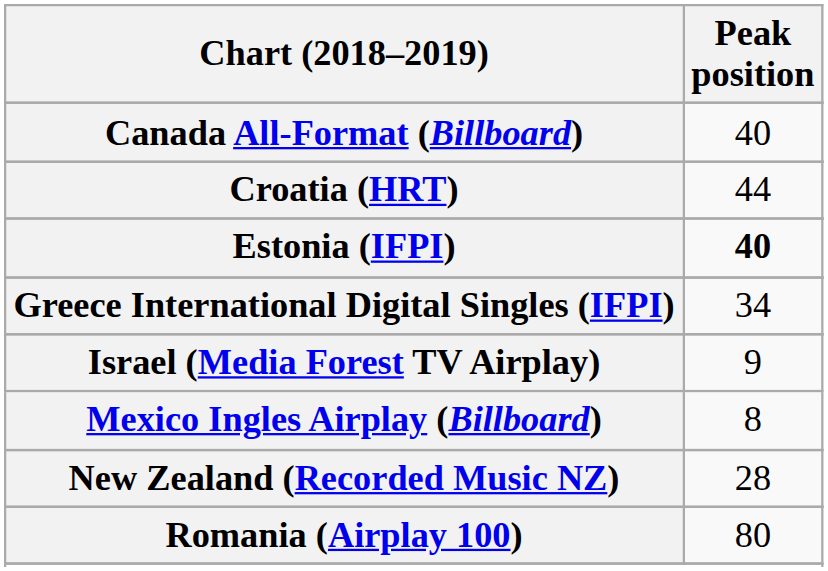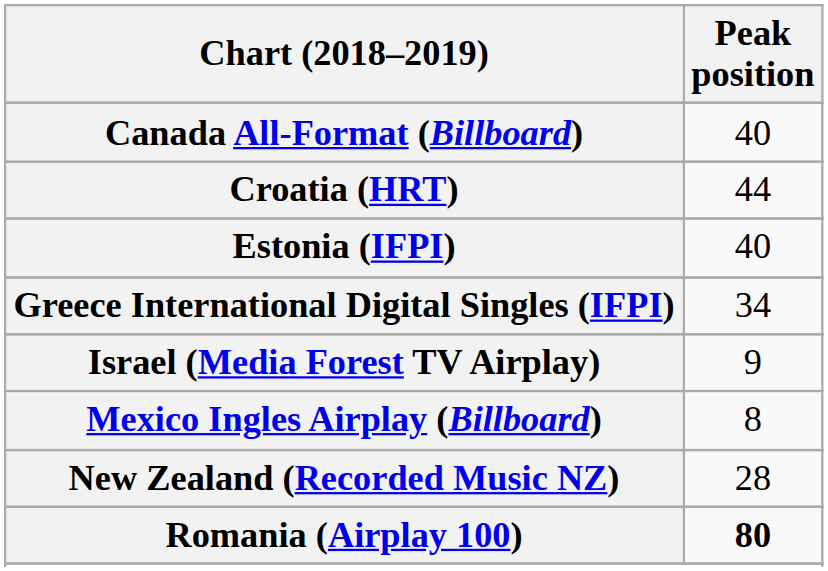(753, 246) bold -> (753, 246) normal
(753, 534) normal -> (753, 534) bold
